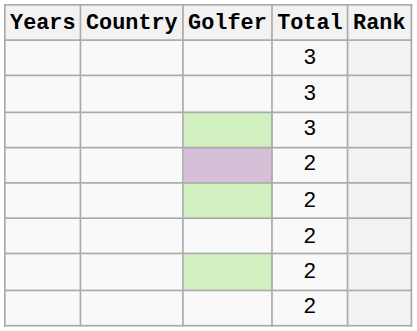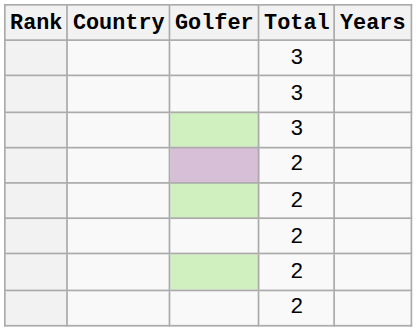columns swapped: (379, 23) <-> (43, 23)
